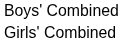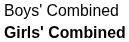(60, 32) normal -> (65, 32) bold
